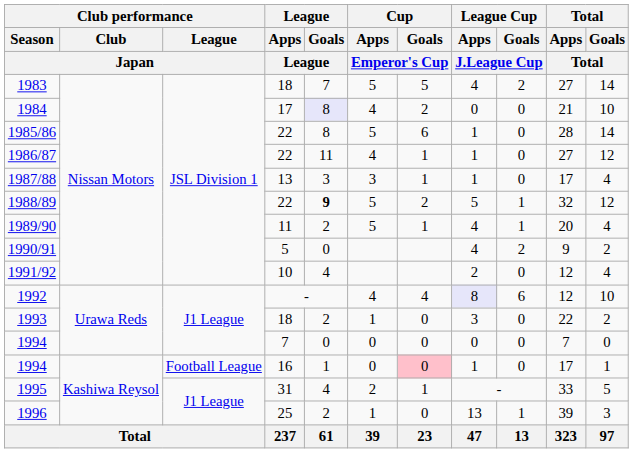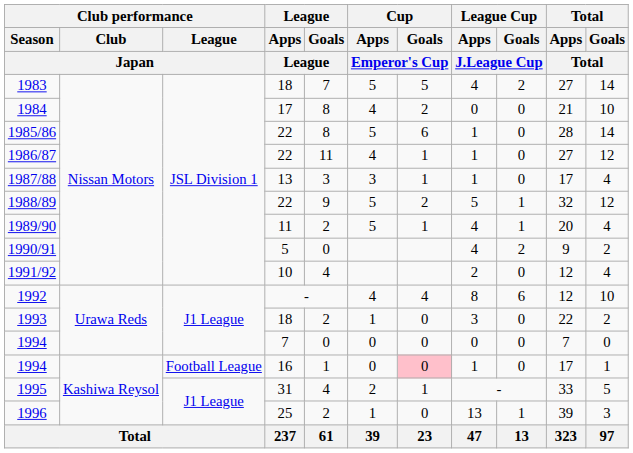(326, 109) lavender background -> (326, 109) no background
(326, 202) bold -> (326, 202) normal
(474, 296) lavender background -> (474, 296) no background
